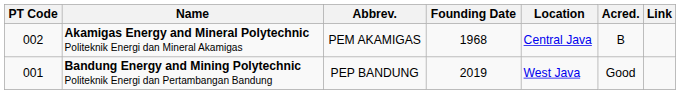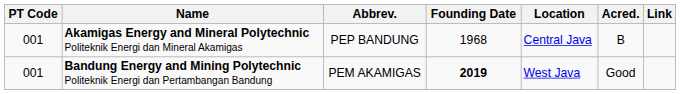(33, 40) 002 -> (33, 40) 001
(375, 40) PEM AKAMIGAS -> (375, 40) PEP BANDUNG
(375, 73) PEP BANDUNG -> (375, 73) PEM AKAMIGAS
(473, 73) normal -> (473, 73) bold
